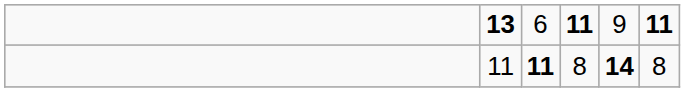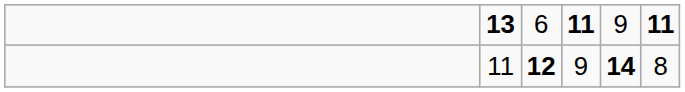(540, 65) 11 -> (541, 65) 12
(580, 65) 8 -> (581, 65) 9
